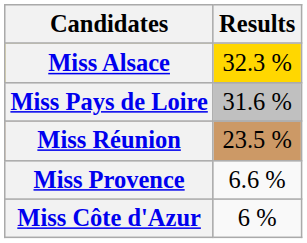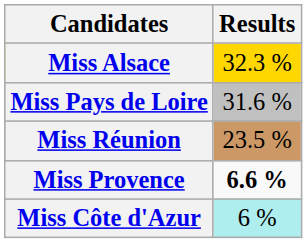(257, 179) normal -> (257, 179) bold
(257, 218) no background -> (257, 218) paleturquoise background
